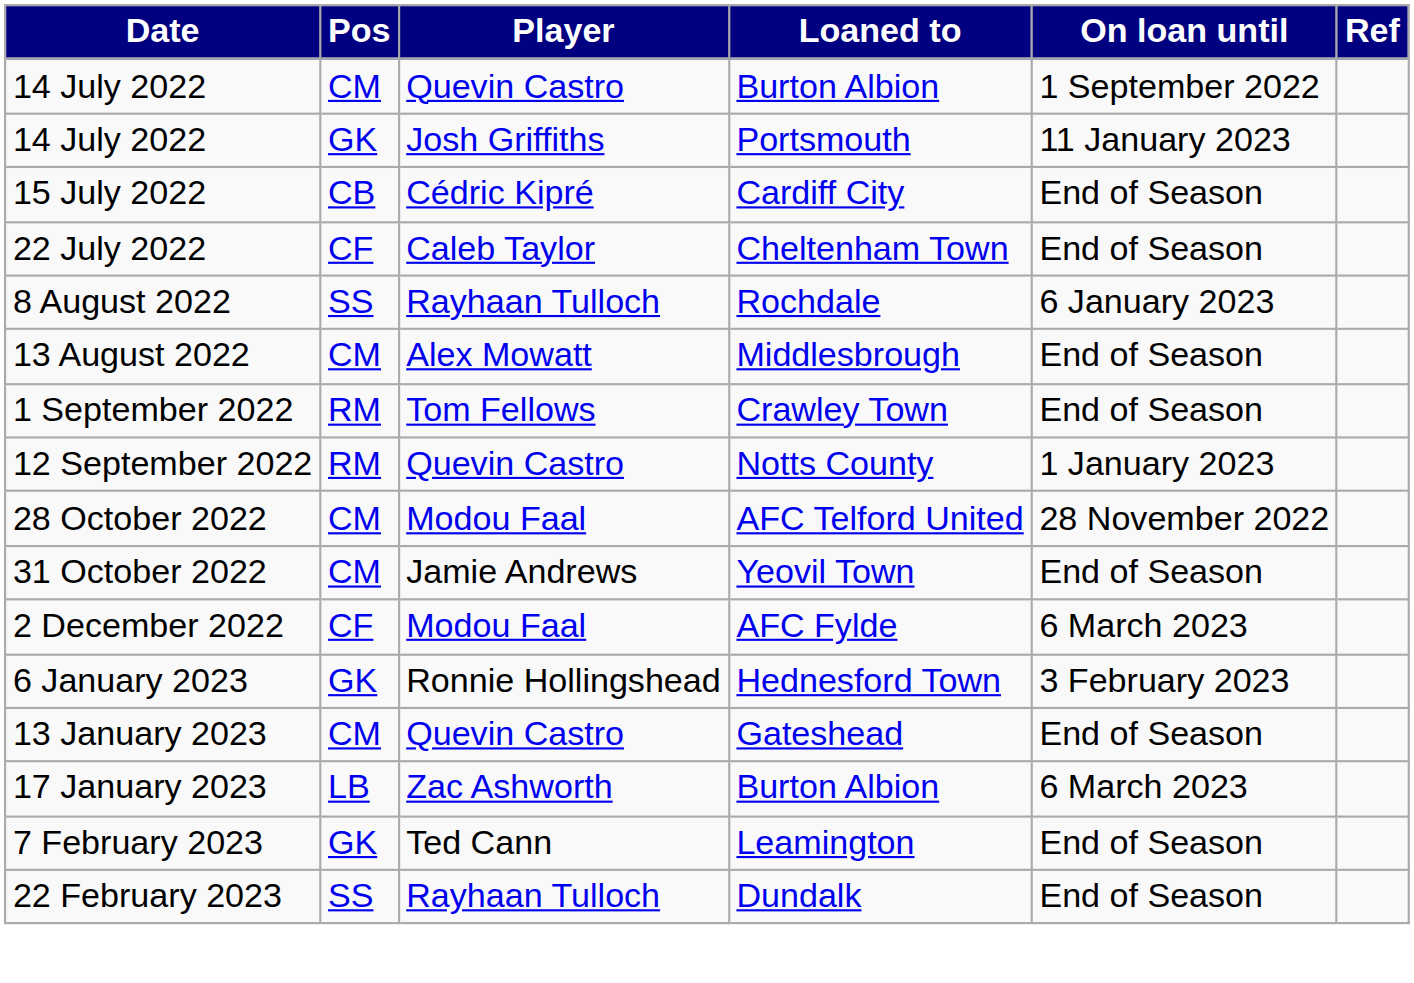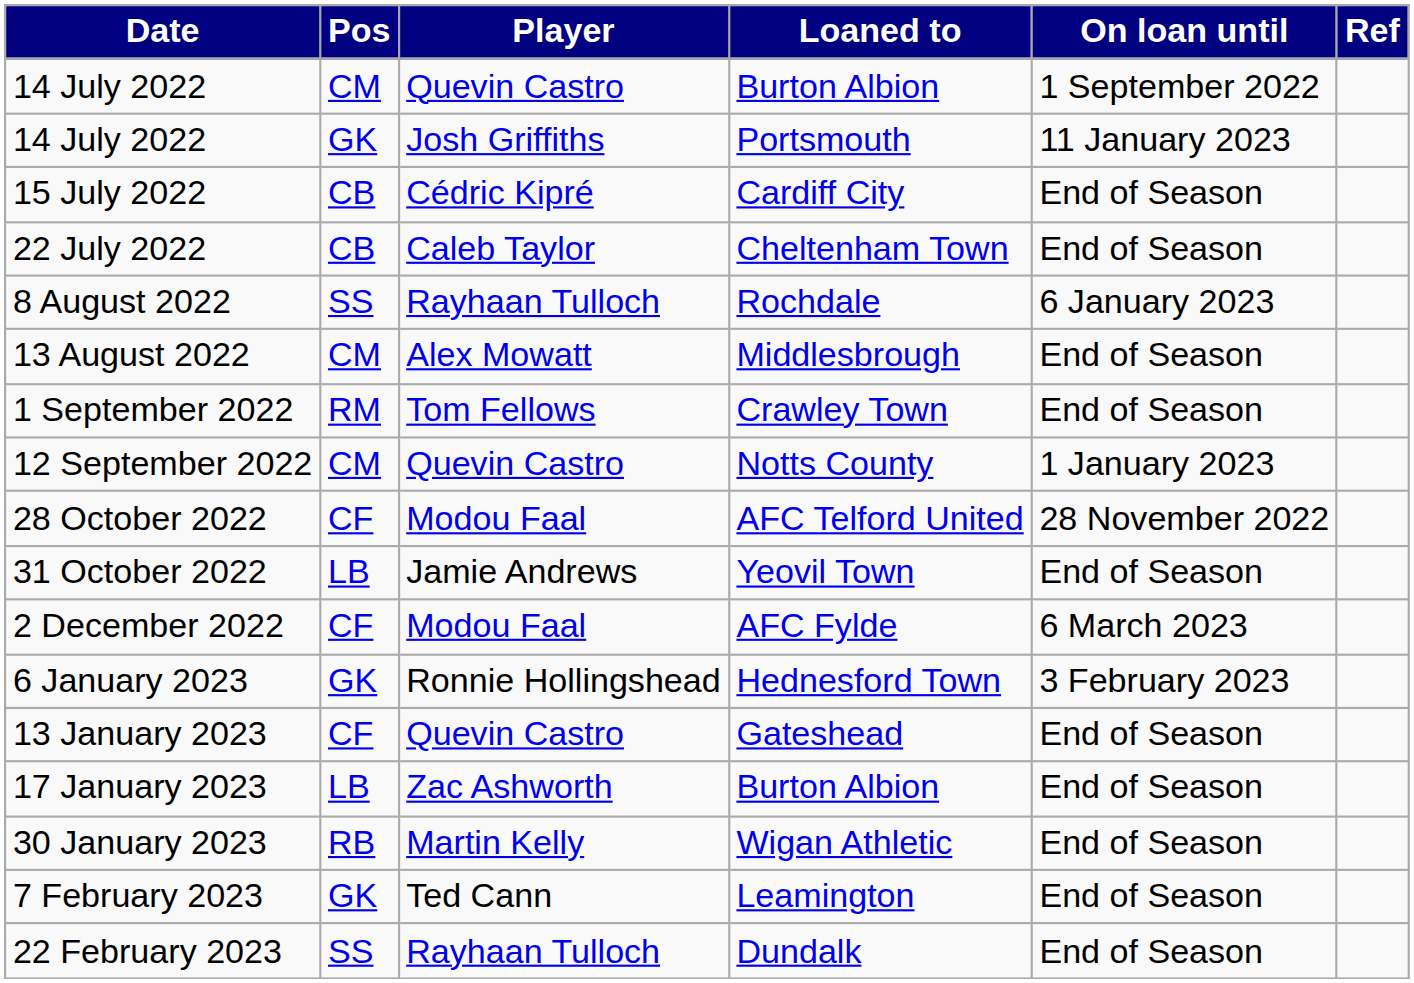(351, 247) CF -> (352, 247) CB
(355, 463) RM -> (355, 463) CM
(355, 517) CM -> (351, 517) CF
(355, 572) CM -> (349, 572) LB
(355, 734) CM -> (351, 734) CF
(1144, 788) 6 March 2023 -> (1151, 788) End of Season
+ row: (140, 842)
